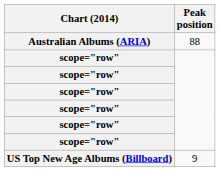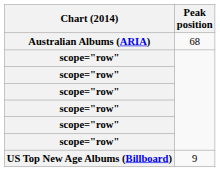(195, 41) 88 -> (195, 41) 68
